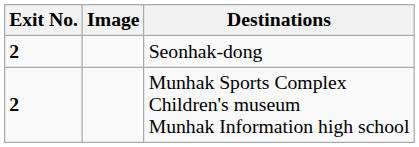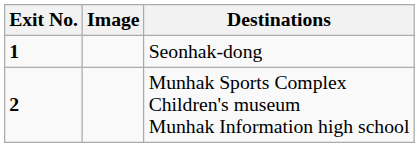(14, 51) 2 -> (14, 51) 1
